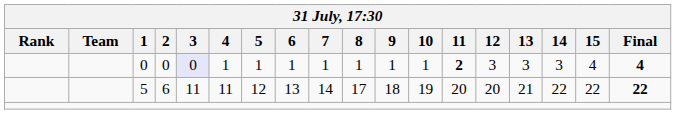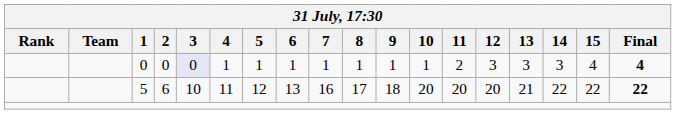(459, 65) bold -> (459, 65) normal
(193, 89) 11 -> (193, 89) 10
(325, 89) 14 -> (326, 89) 16
(426, 89) 19 -> (426, 89) 20
